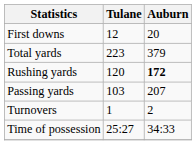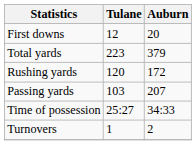(156, 72) bold -> (156, 72) normal
rows swapped: (32, 110) <-> (54, 130)
